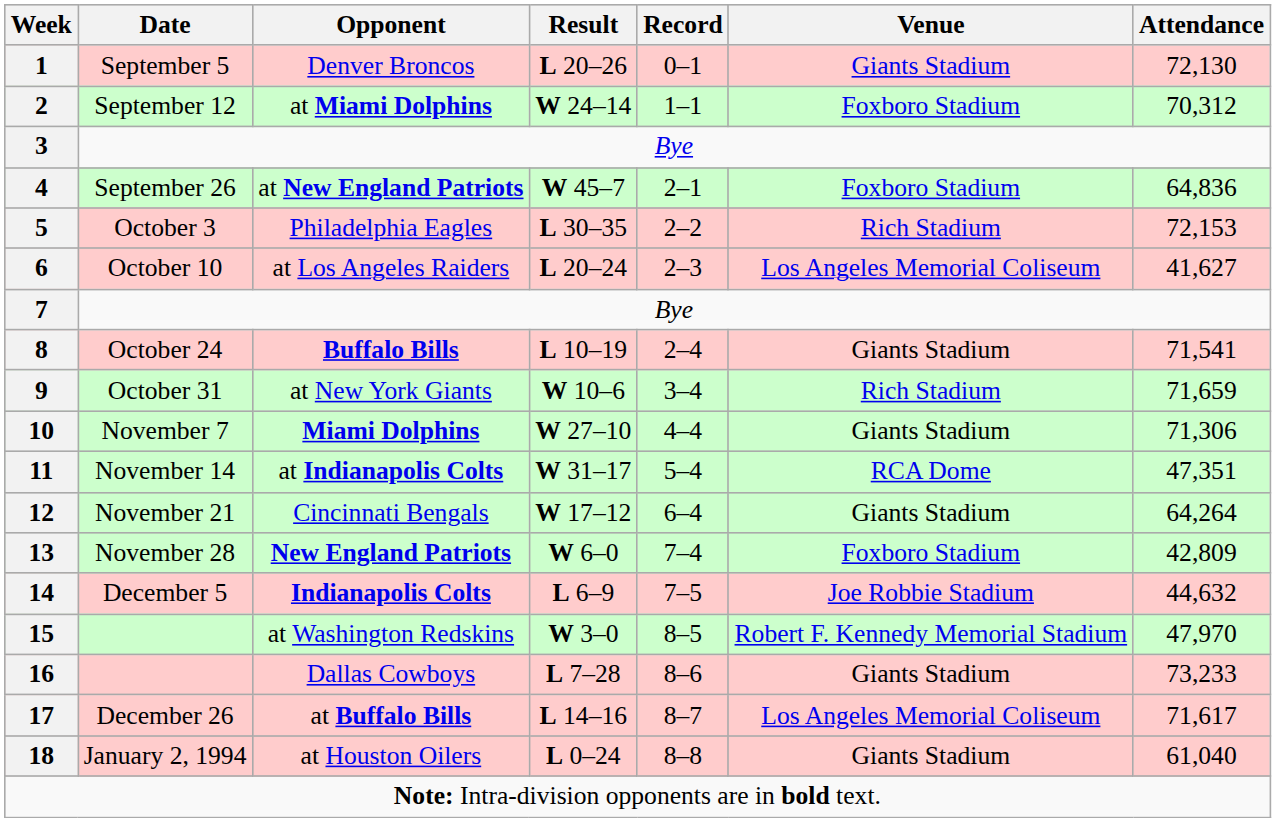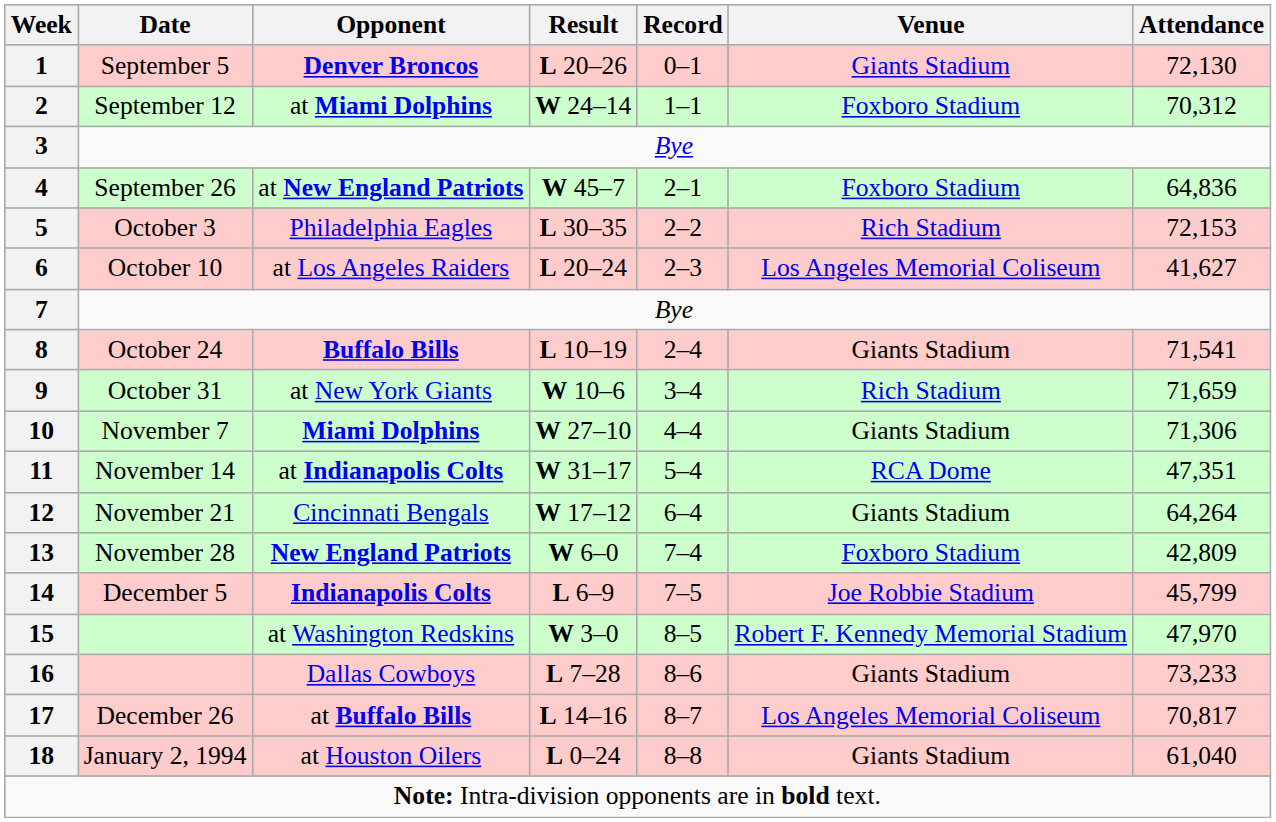(391, 65) normal -> (391, 65) bold
(1202, 593) 44,632 -> (1202, 593) 45,799
(1202, 715) 71,617 -> (1202, 715) 70,817
